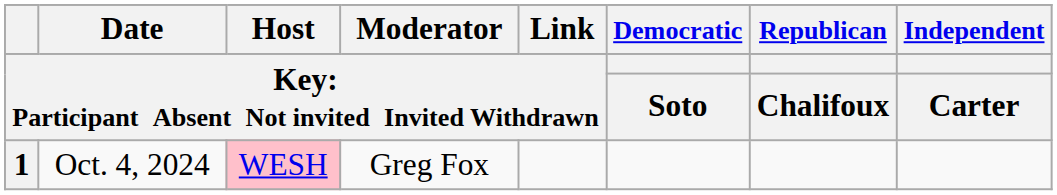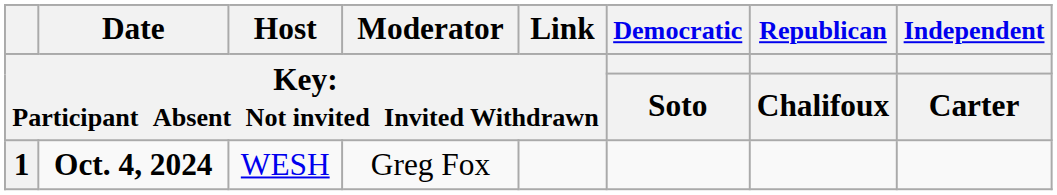(132, 164) normal -> (133, 164) bold
(283, 164) pink background -> (285, 164) no background
